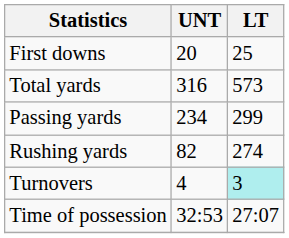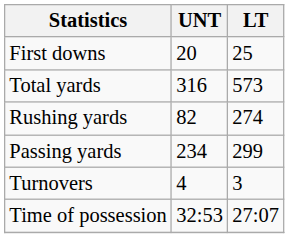rows swapped: (68, 150) <-> (65, 118)
(237, 183) paleturquoise background -> (237, 183) no background
